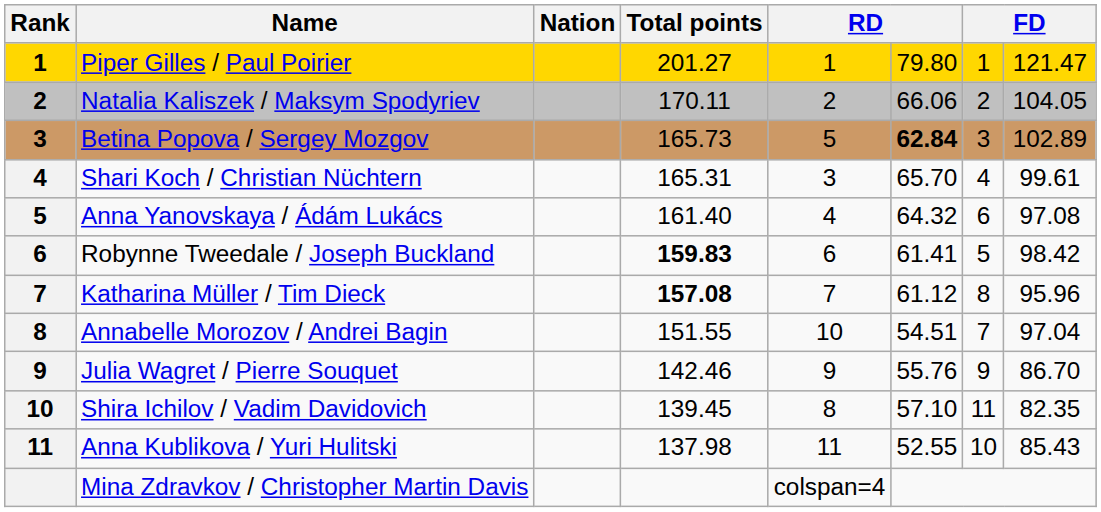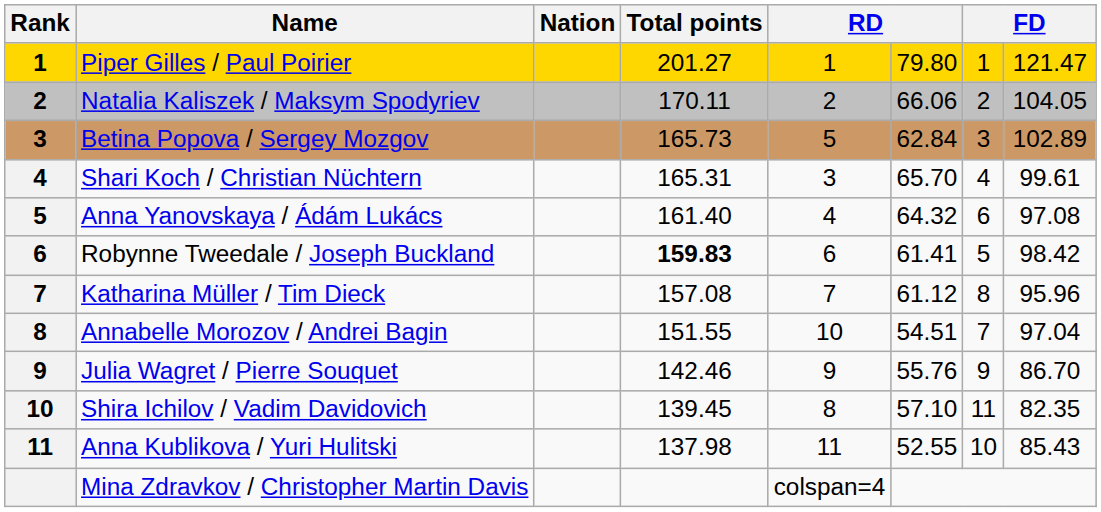(927, 139) bold -> (927, 139) normal
(695, 293) bold -> (695, 293) normal
